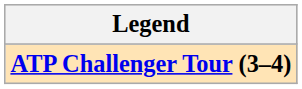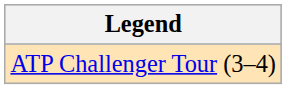(151, 63) bold -> (143, 63) normal
